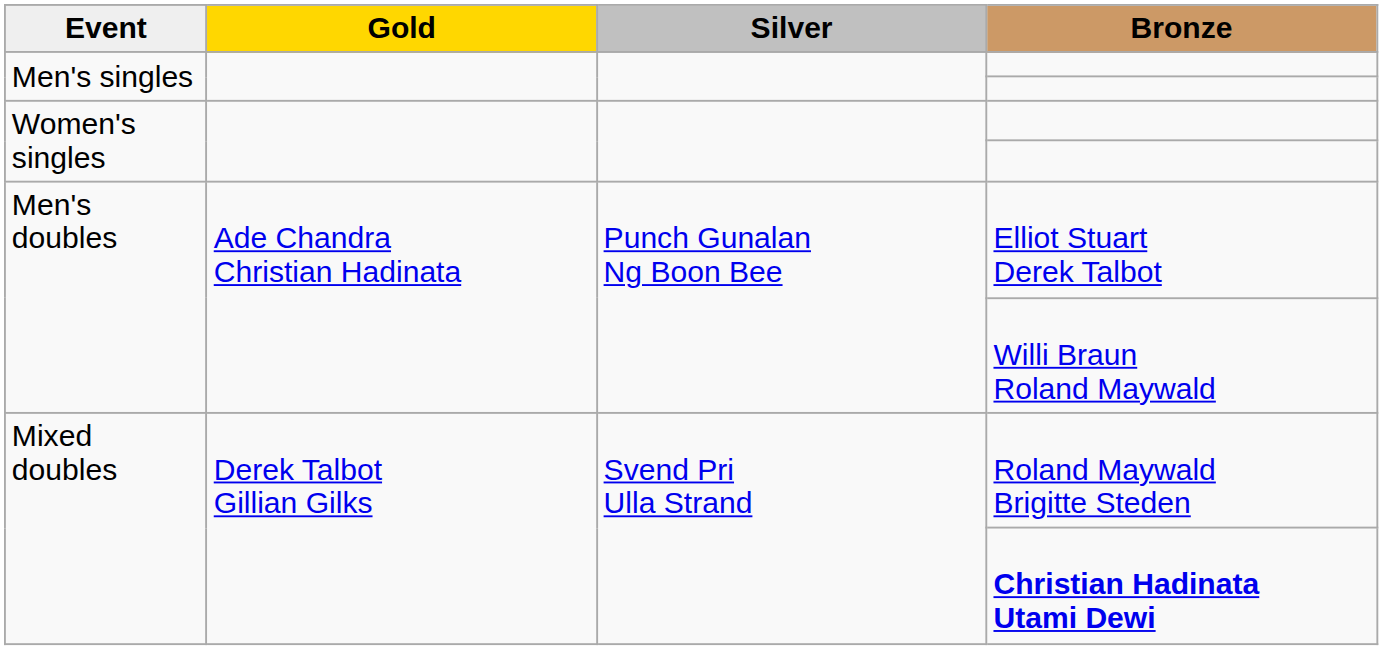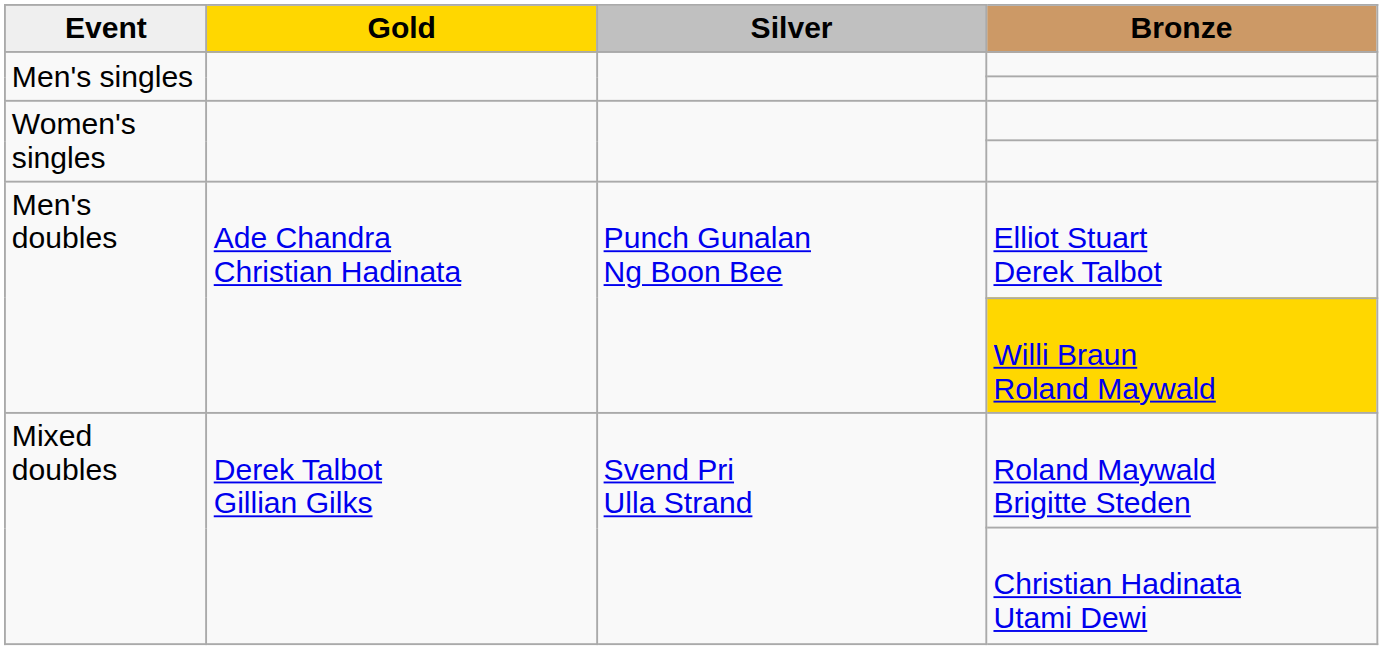(1105, 371) no background -> (1105, 371) gold background
(1126, 602) bold -> (1117, 602) normal
